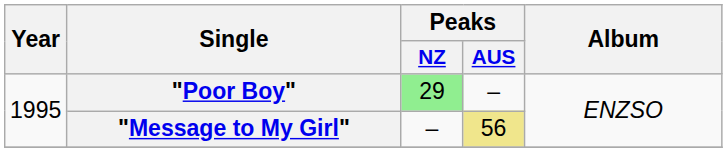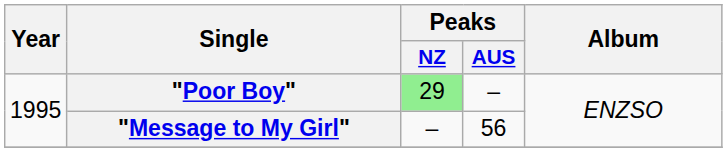(494, 128) khaki background -> (494, 128) no background
